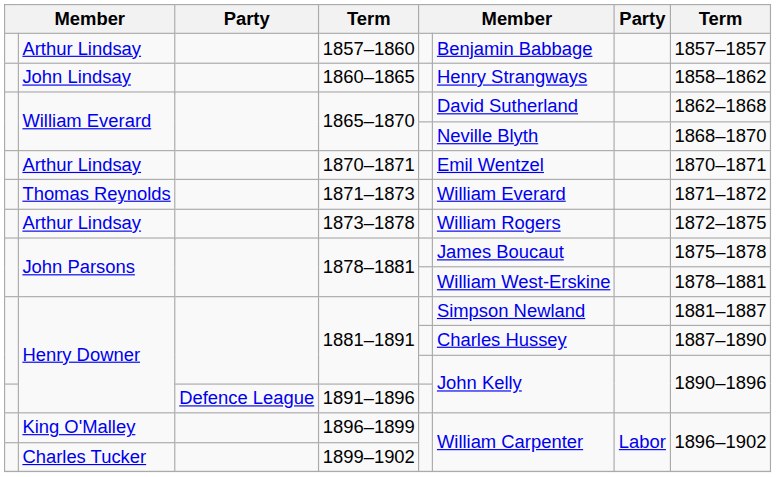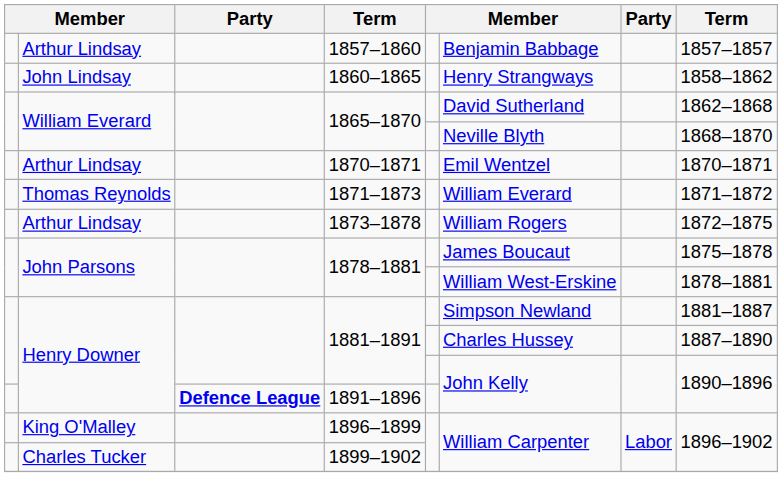(247, 398) normal -> (250, 398) bold
